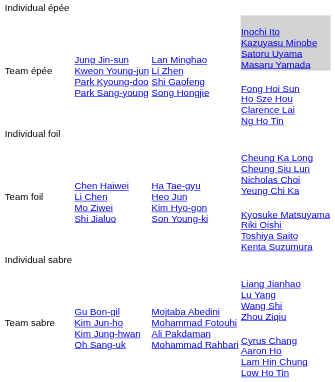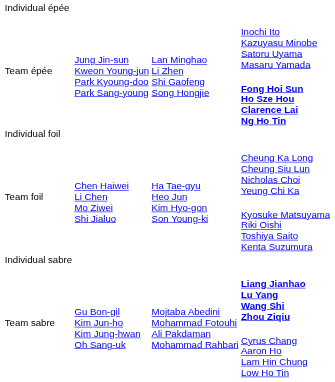(279, 48) lightgrey background -> (279, 48) no background
(270, 105) normal -> (272, 105) bold
(271, 300) normal -> (273, 300) bold
